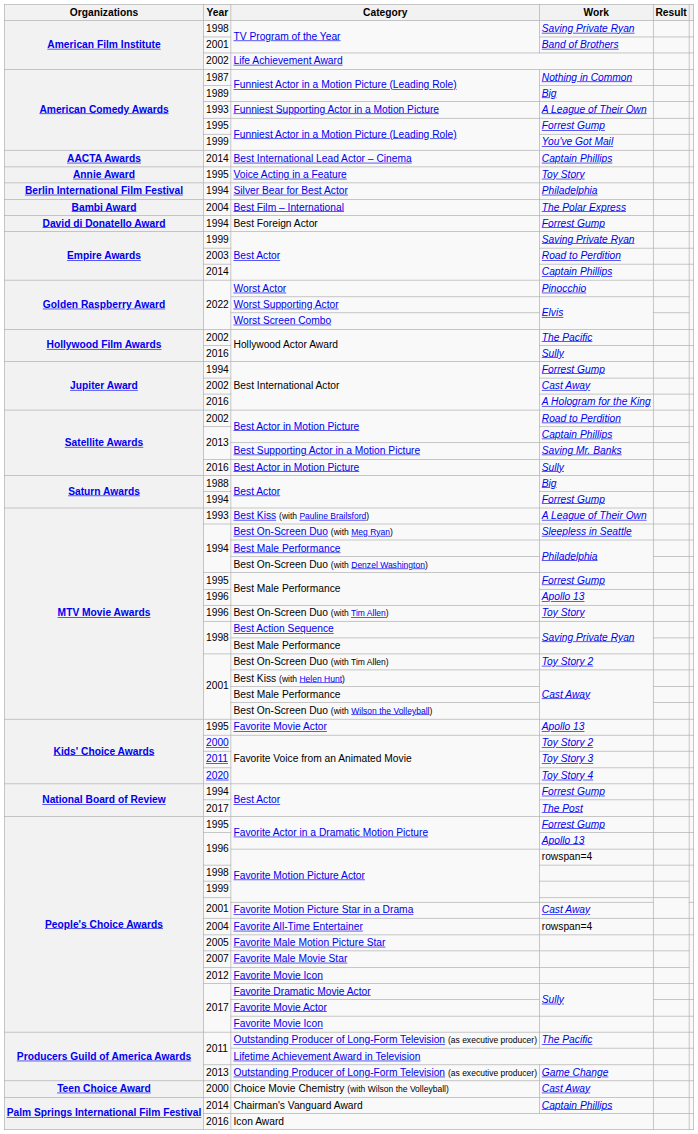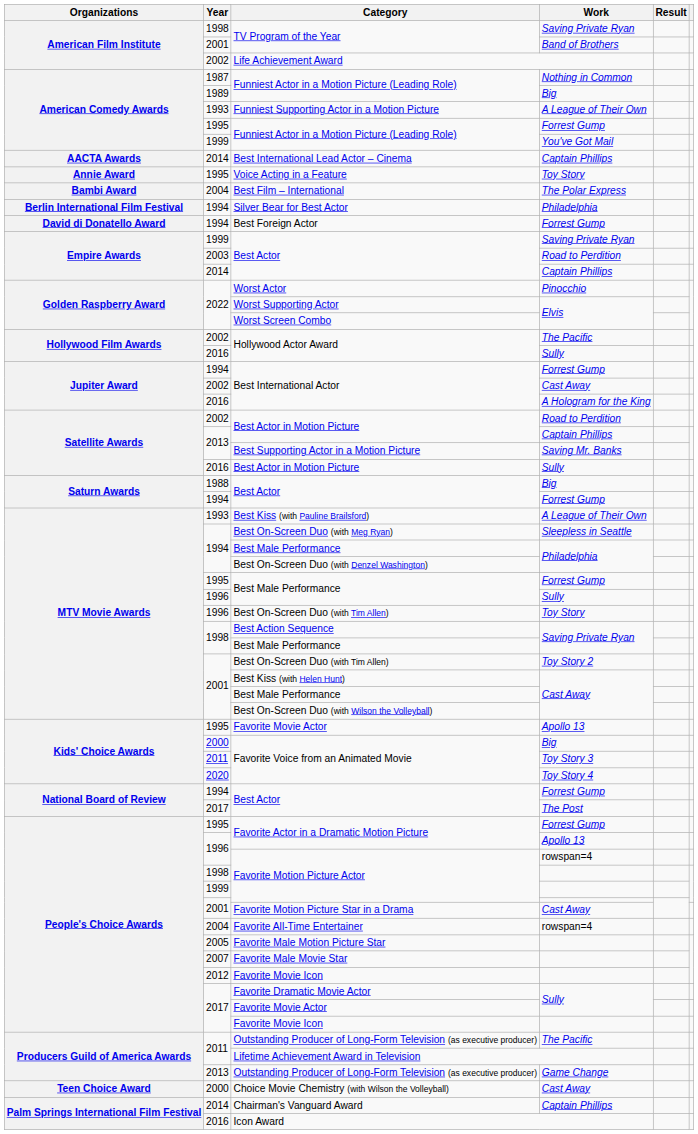rows swapped: (217, 207) <-> (217, 191)
(563, 597) Apollo 13 -> (553, 597) Sully
(567, 743) Toy Story 2 -> (549, 743) Big
